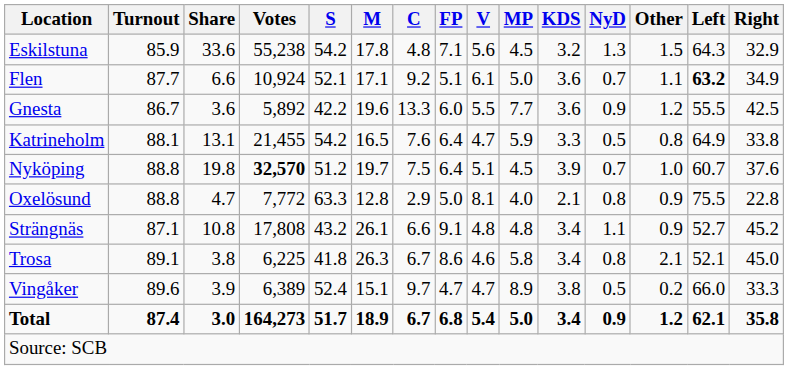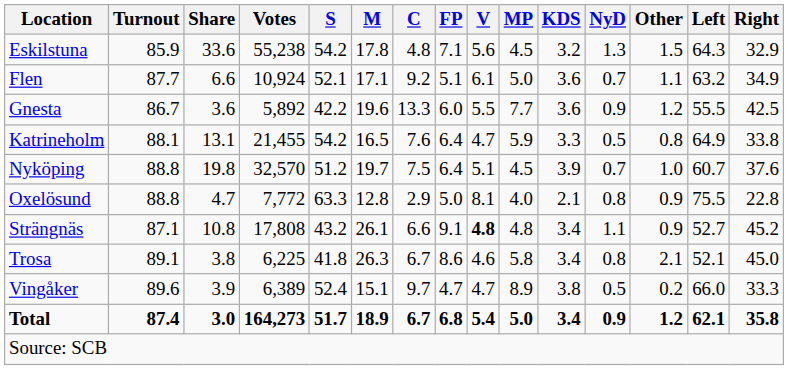(709, 79) bold -> (709, 79) normal
(279, 169) bold -> (279, 169) normal
(483, 229) normal -> (483, 229) bold
